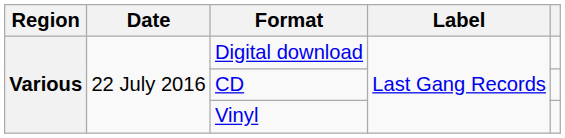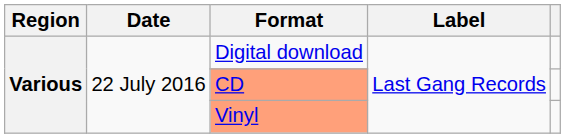(230, 84) no background -> (230, 84) lightsalmon background
(237, 116) no background -> (237, 116) lightsalmon background
